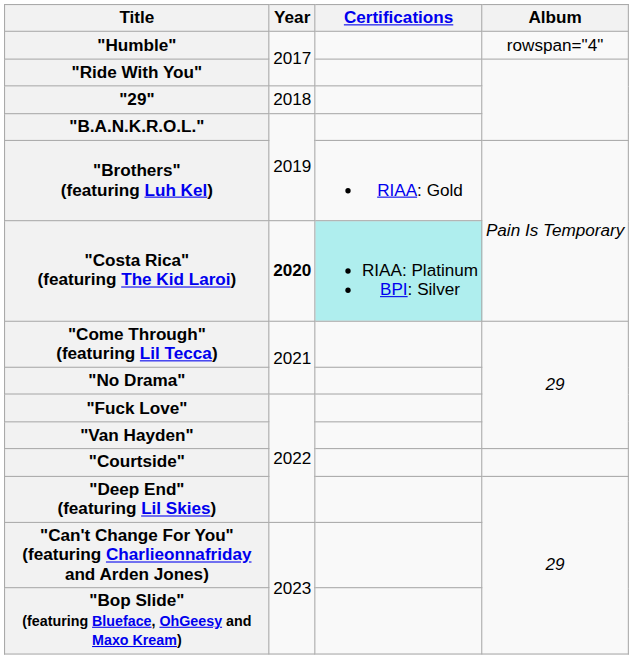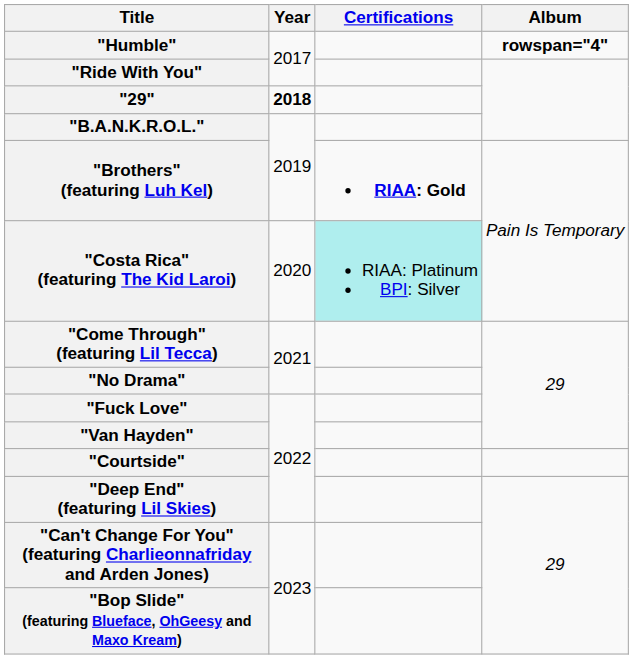(555, 45) normal -> (555, 45) bold
(292, 99) normal -> (292, 99) bold
(399, 190) normal -> (399, 190) bold
(292, 270) bold -> (292, 270) normal
